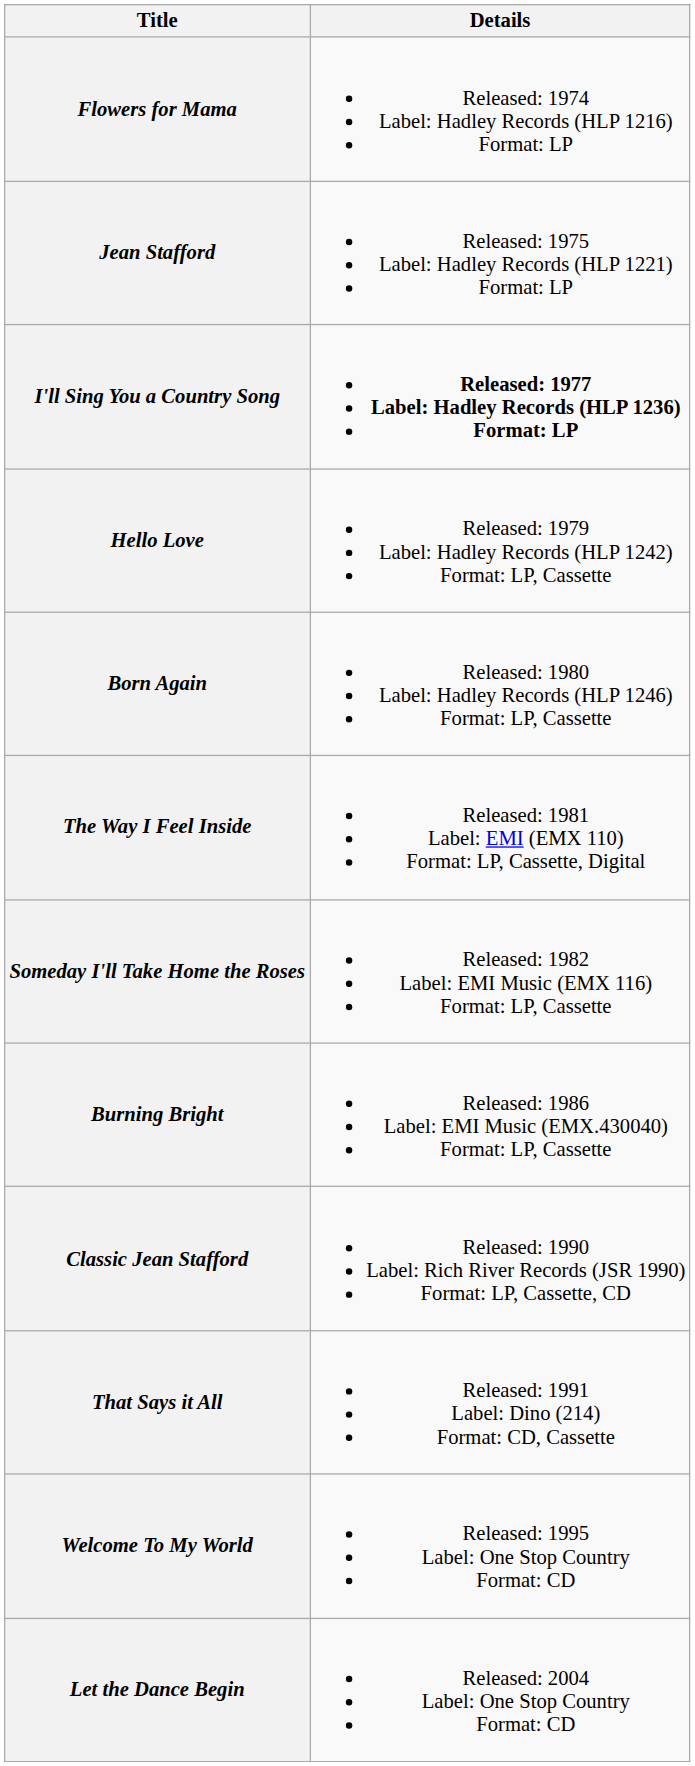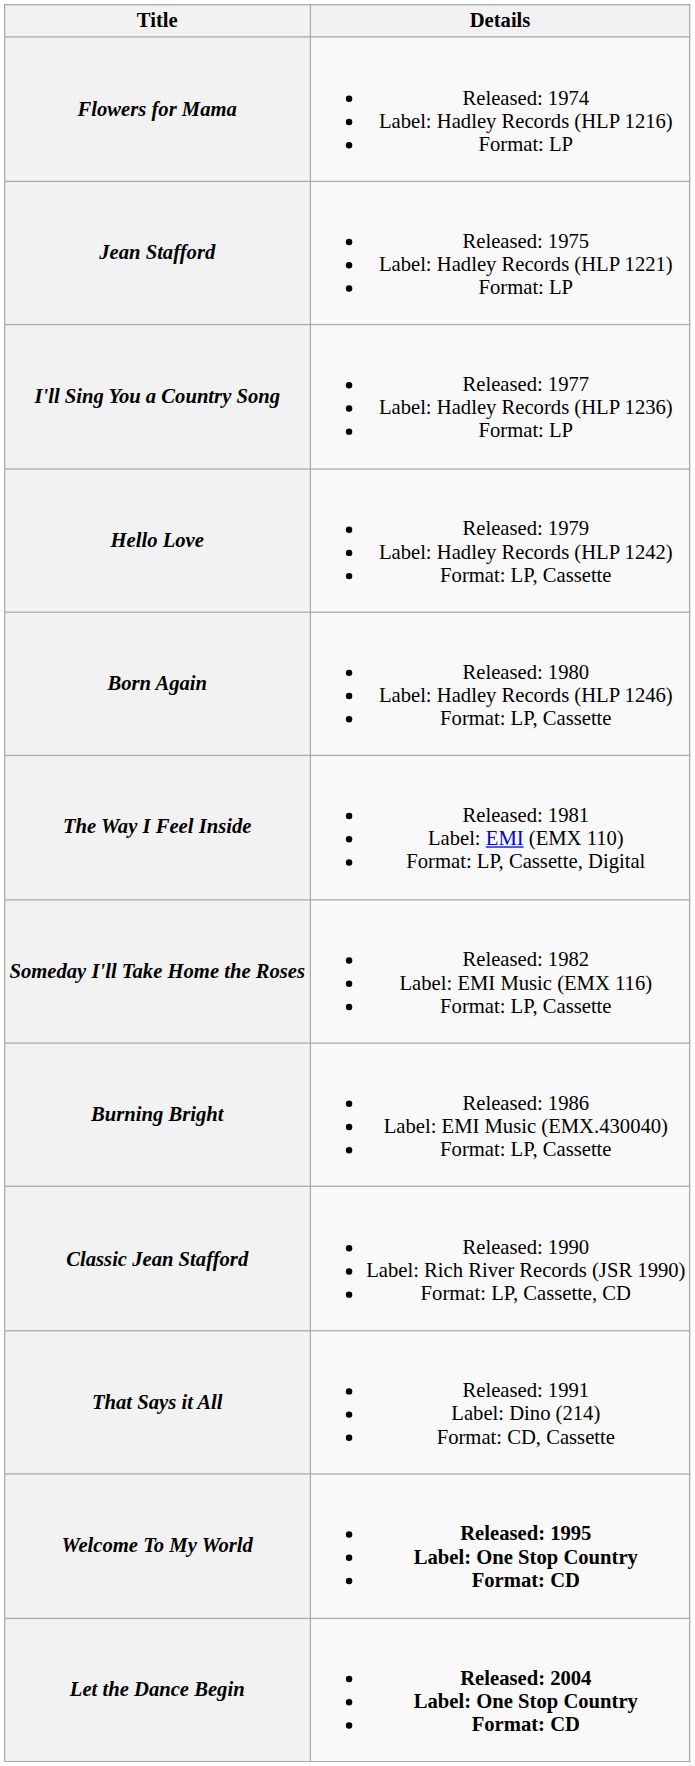(500, 408) bold -> (500, 408) normal
(500, 1558) normal -> (500, 1558) bold
(500, 1701) normal -> (500, 1701) bold
